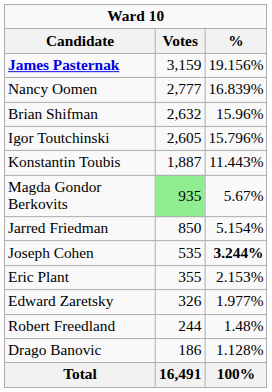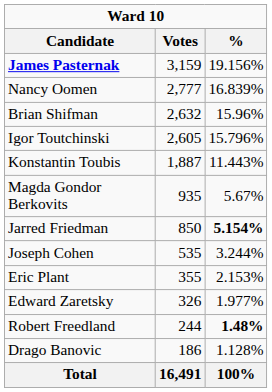(190, 195) lightgreen background -> (190, 195) no background
(240, 228) normal -> (238, 228) bold
(238, 253) bold -> (240, 253) normal
(244, 326) normal -> (242, 326) bold
